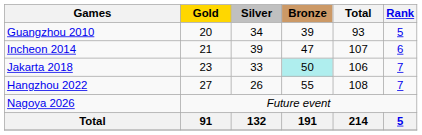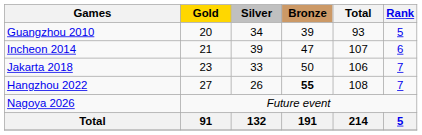(307, 68) paleturquoise background -> (307, 68) no background
(307, 86) normal -> (307, 86) bold
